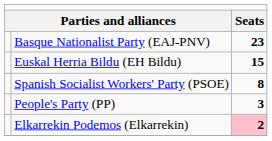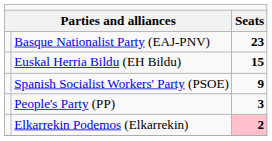(261, 83) 8 -> (261, 83) 9
